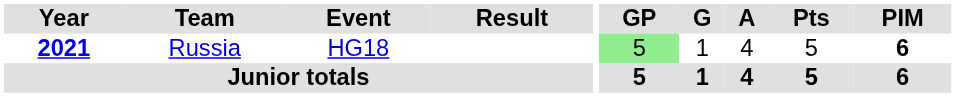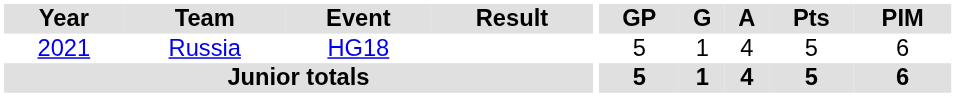(64, 48) bold -> (64, 48) normal
(639, 48) lightgreen background -> (639, 48) no background
(903, 48) bold -> (903, 48) normal
